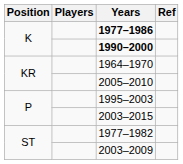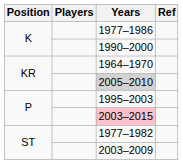(126, 30) bold -> (126, 30) normal
(126, 47) bold -> (126, 47) normal
(126, 82) no background -> (126, 82) lightgrey background
(126, 116) no background -> (126, 116) pink background
